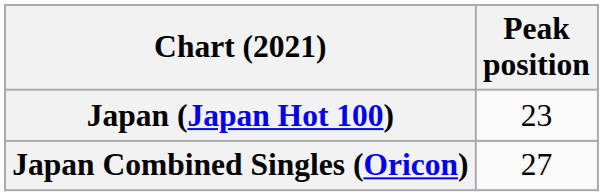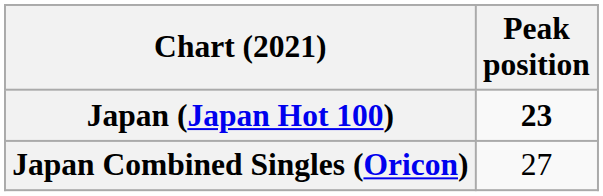(536, 114) normal -> (536, 114) bold
